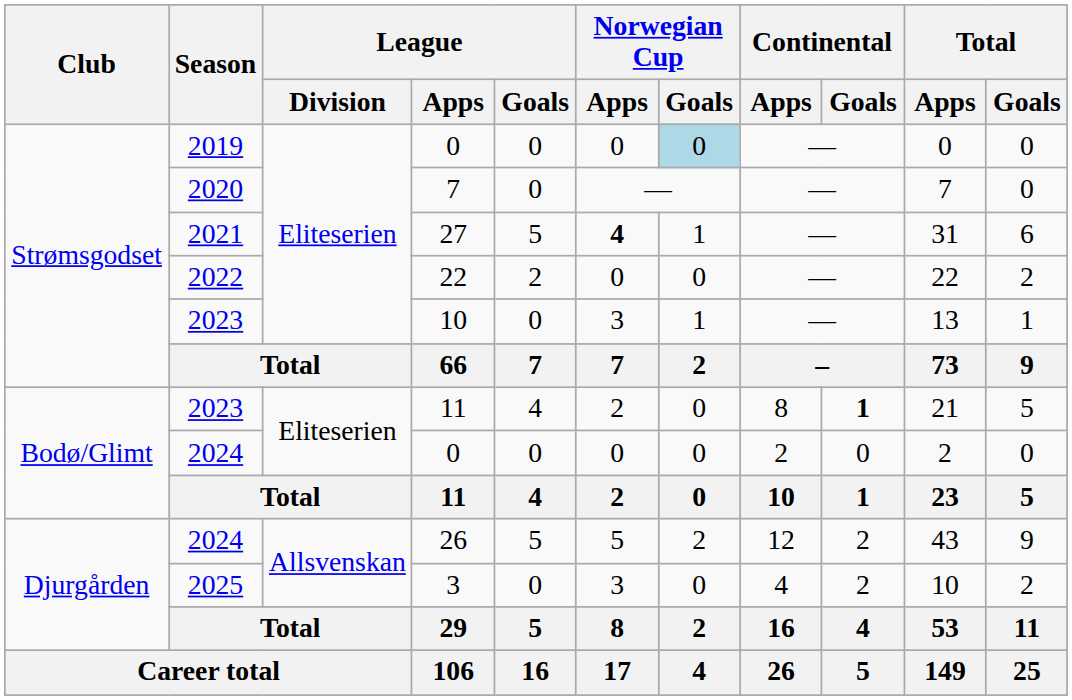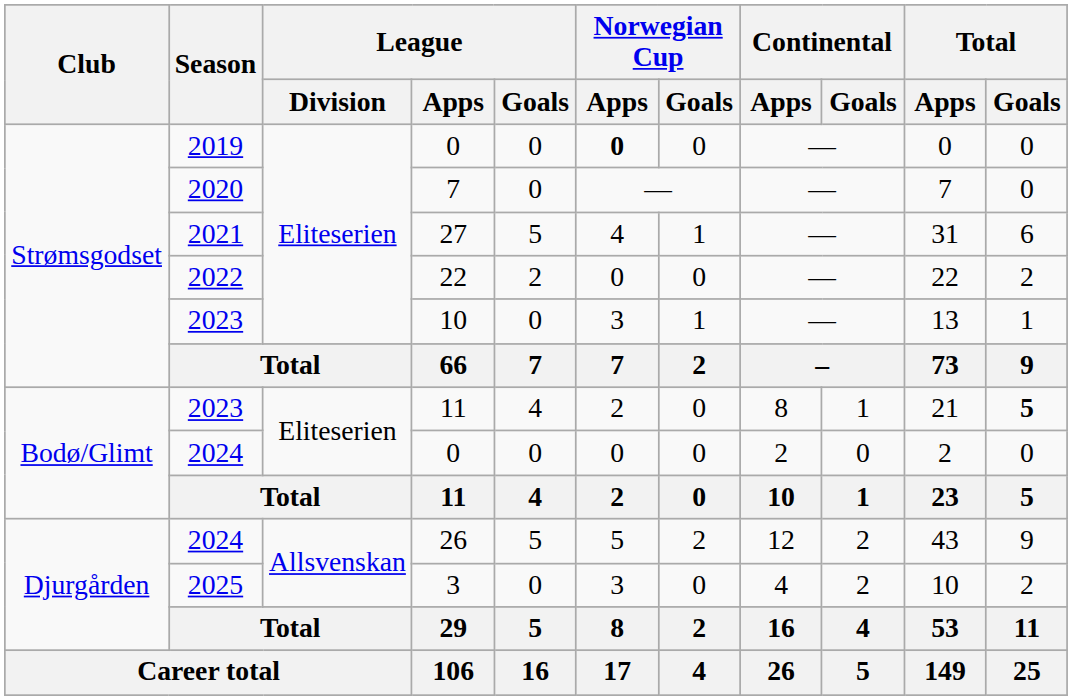(617, 145) normal -> (617, 145) bold
(699, 145) lightblue background -> (699, 145) no background
(617, 233) bold -> (617, 233) normal
(863, 408) bold -> (863, 408) normal
(1027, 408) normal -> (1027, 408) bold
